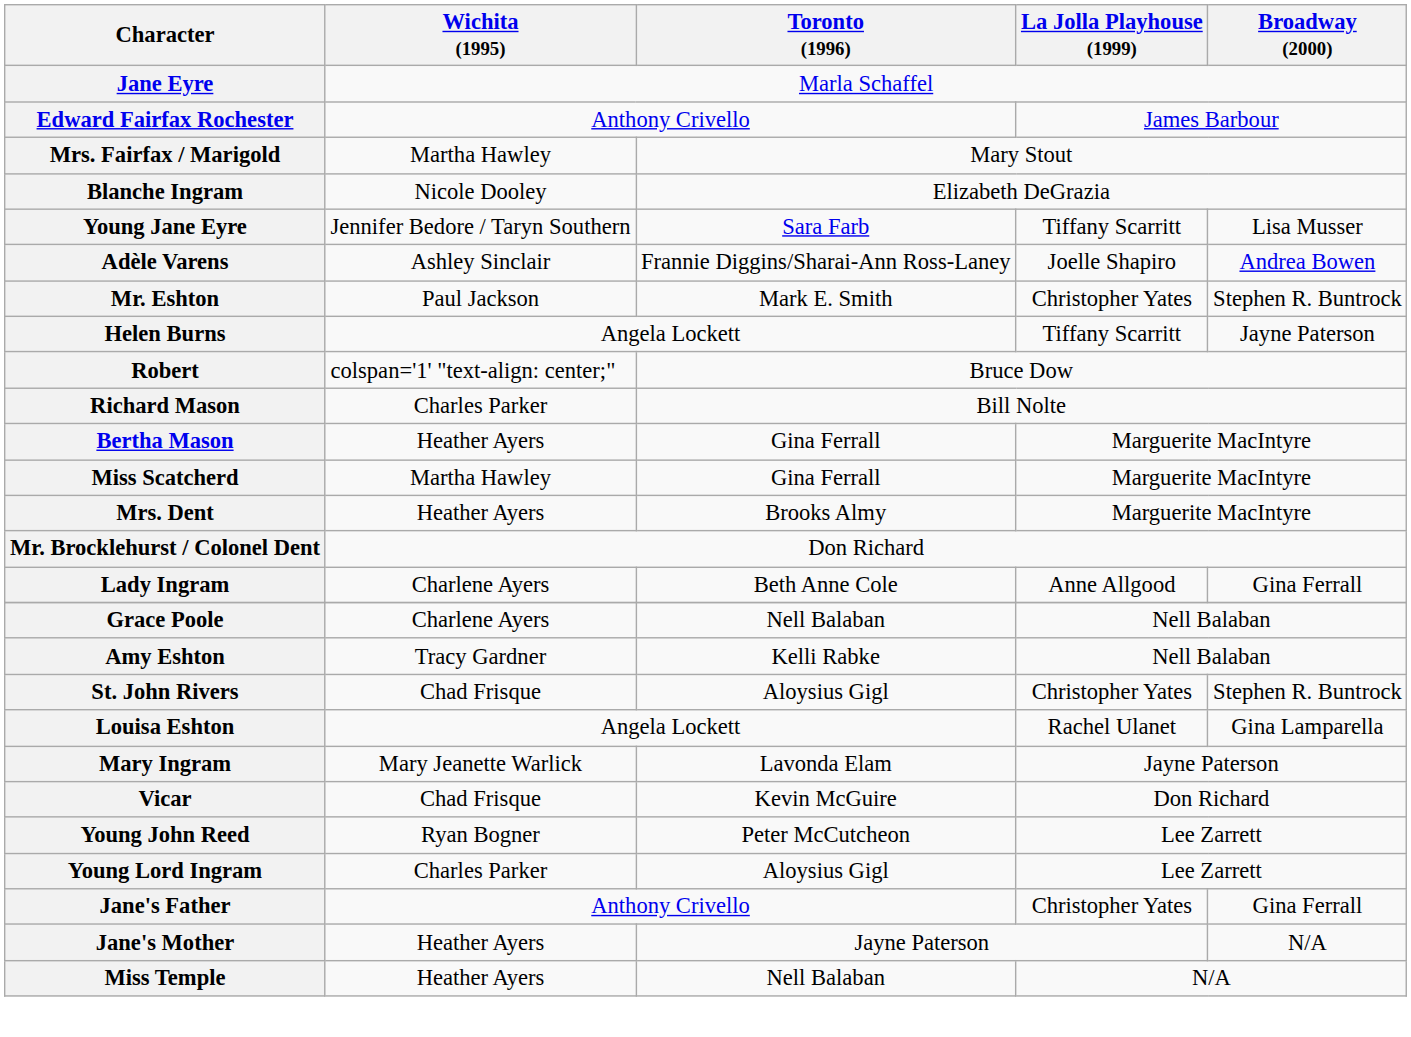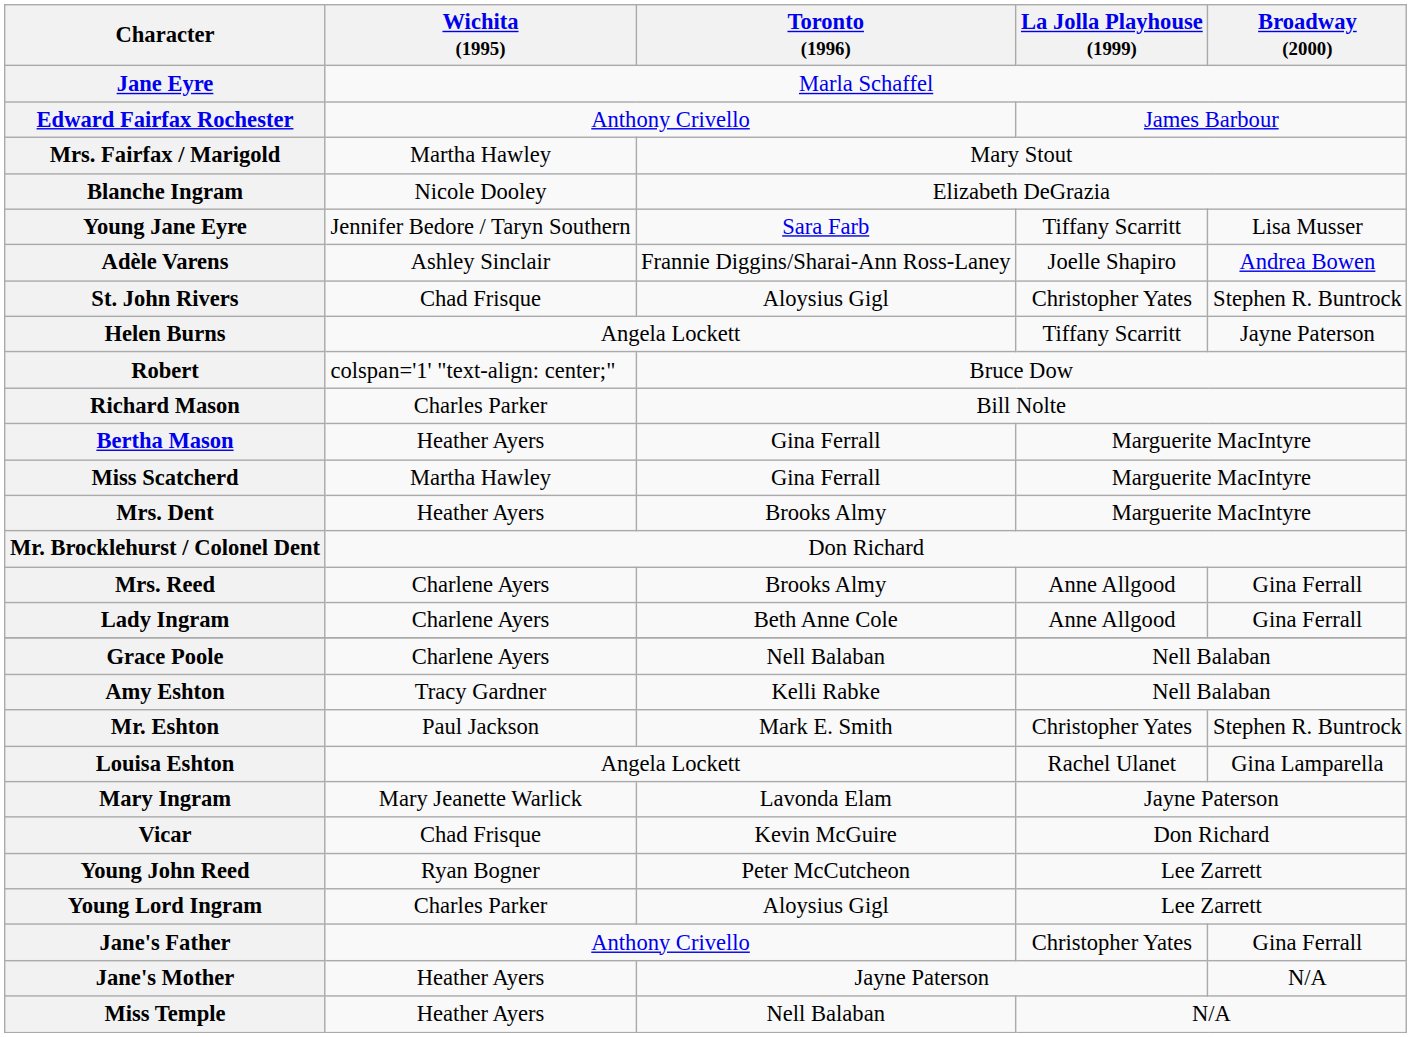rows swapped: (165, 691) <-> (165, 298)
+ row: (165, 584)
